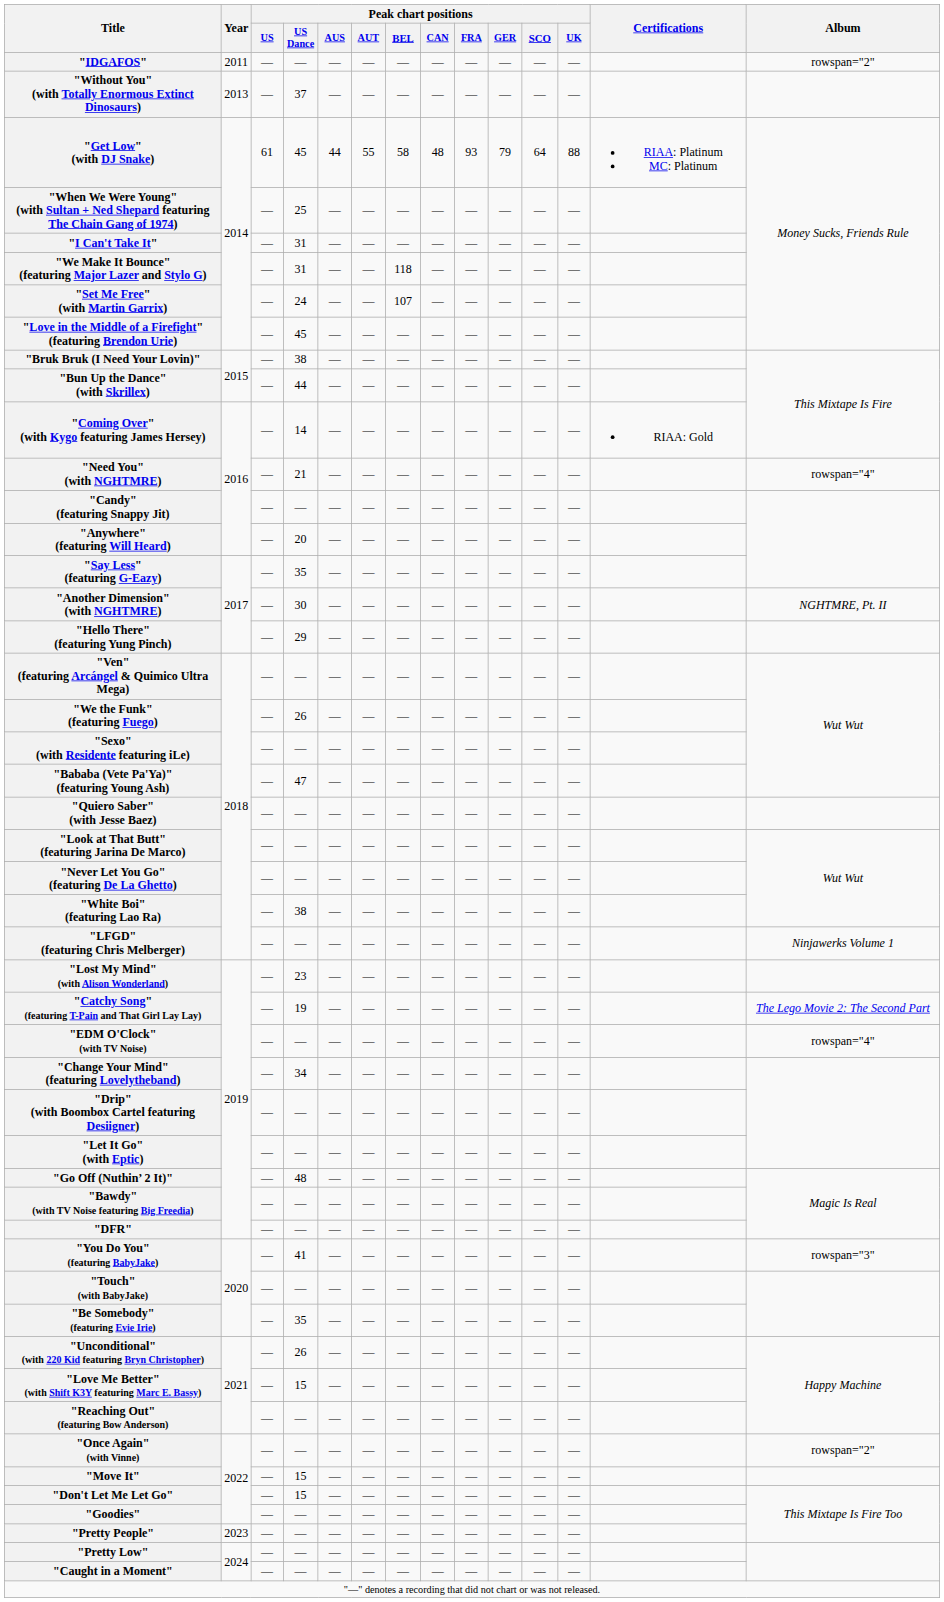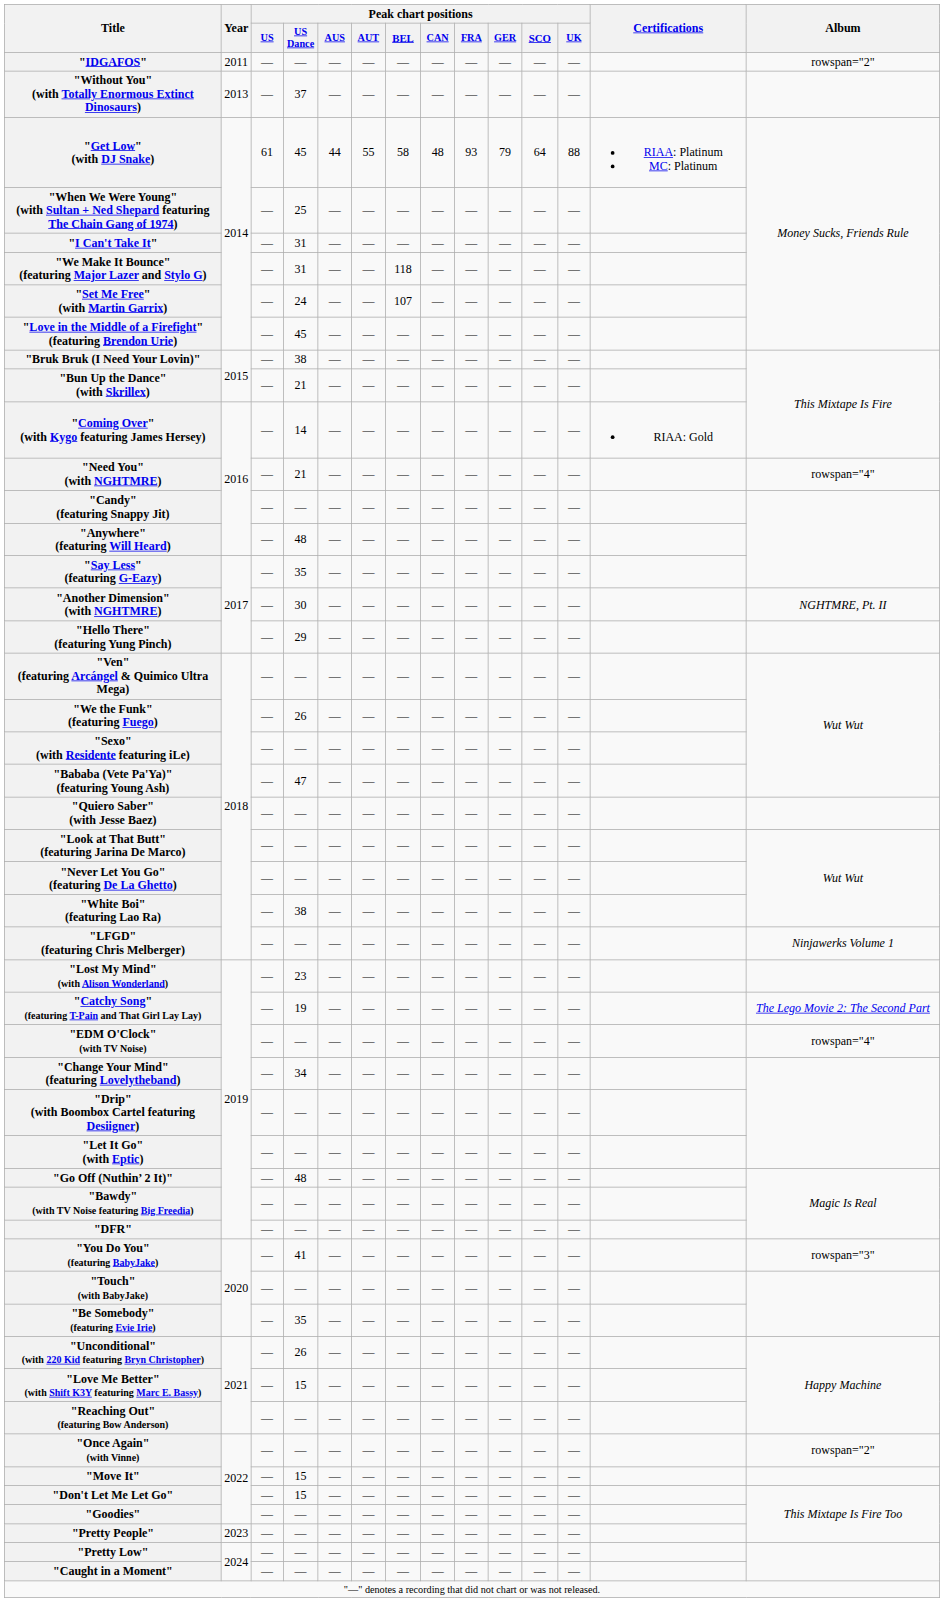(301, 385) 44 -> (301, 385) 21
(301, 539) 20 -> (301, 539) 48
